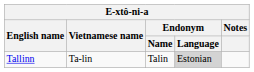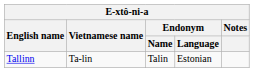(194, 59) lightgrey background -> (194, 59) no background
